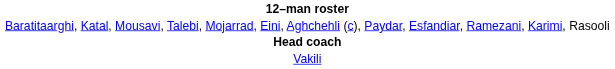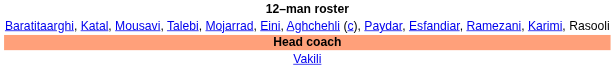(307, 42) no background -> (307, 42) lightsalmon background
